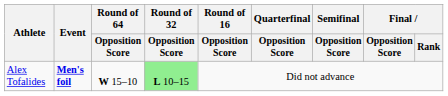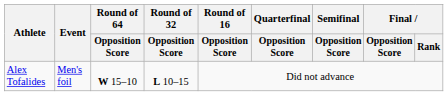(70, 76) bold -> (70, 76) normal
(171, 82) lightgreen background -> (171, 82) no background
